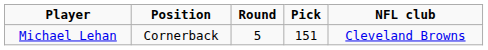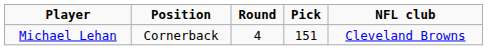(257, 35) 5 -> (257, 35) 4
